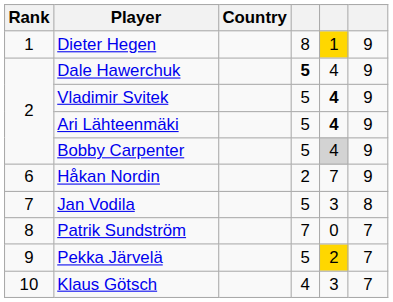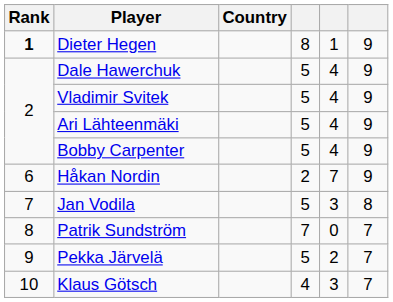(29, 44) normal -> (29, 44) bold
(334, 44) gold background -> (334, 44) no background
(305, 71) bold -> (305, 71) normal
(334, 97) bold -> (334, 97) normal
(334, 124) bold -> (334, 124) normal
(334, 151) lightgrey background -> (334, 151) no background
(334, 257) gold background -> (334, 257) no background
